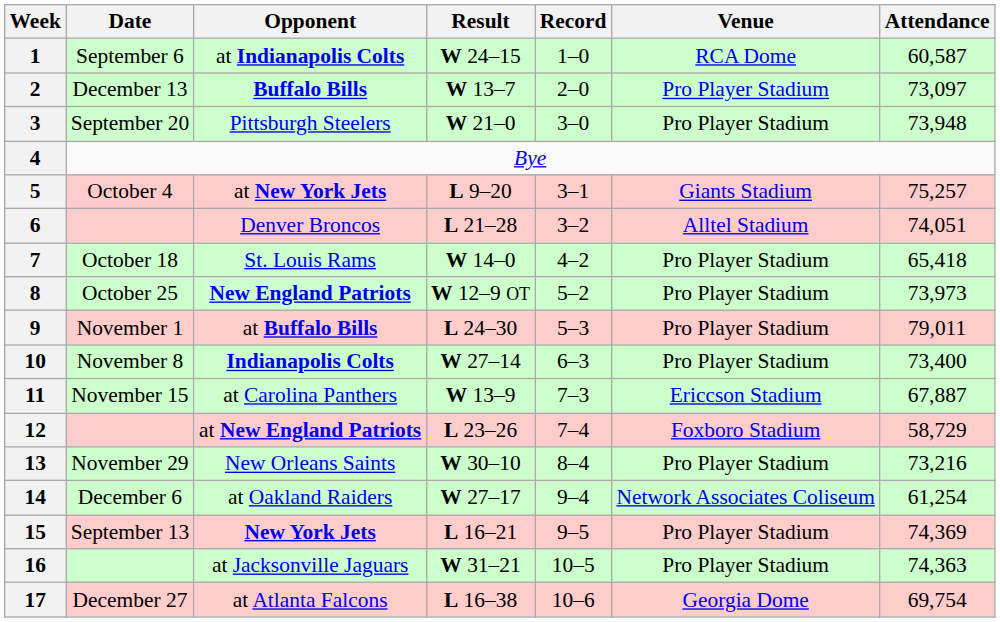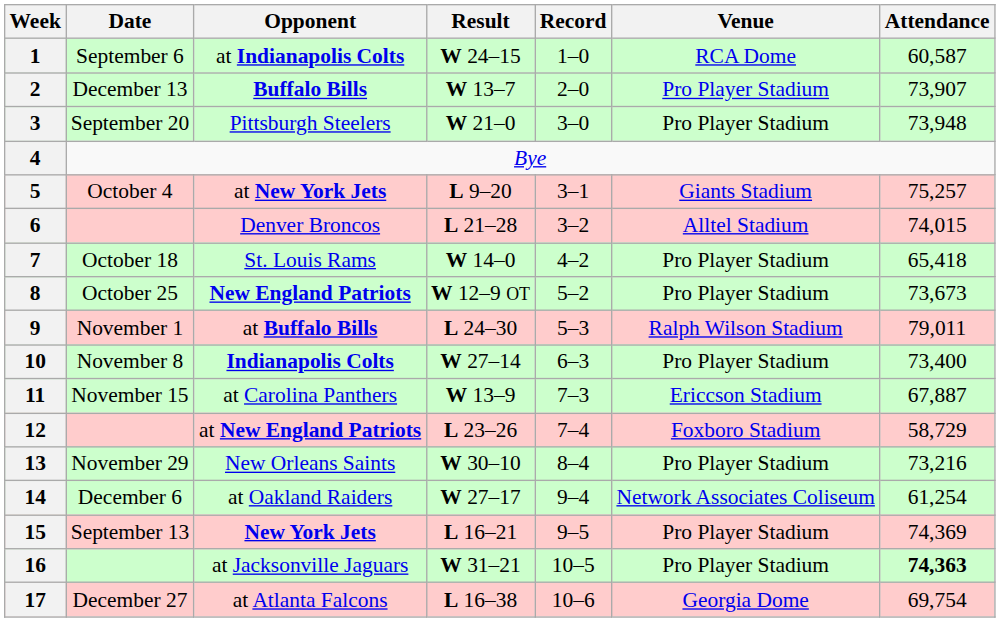(937, 89) 73,097 -> (937, 89) 73,907
(937, 225) 74,051 -> (937, 225) 74,015
(937, 293) 73,973 -> (937, 293) 73,673
(746, 327) Pro Player Stadium -> (746, 327) Ralph Wilson Stadium
(937, 565) normal -> (937, 565) bold
